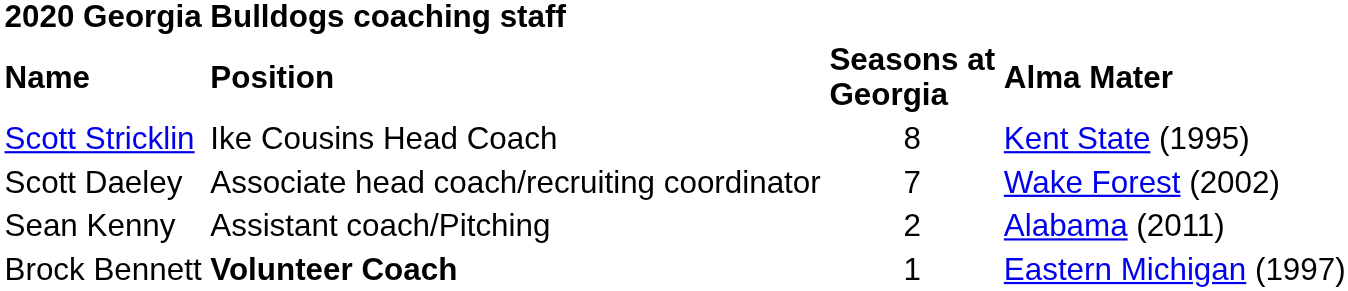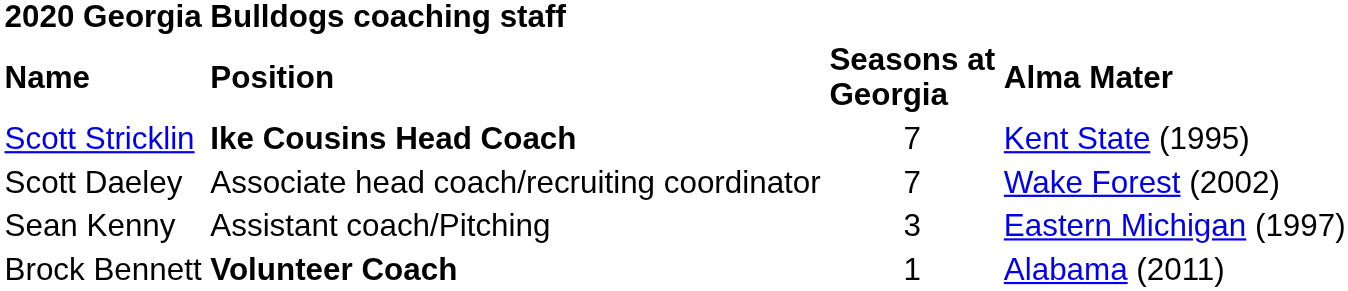(384, 138) normal -> (393, 138) bold
(912, 138) 8 -> (912, 138) 7
(912, 225) 2 -> (912, 225) 3
(1114, 225) Alabama (2011) -> (1175, 225) Eastern Michigan (1997)
(1175, 269) Eastern Michigan (1997) -> (1114, 269) Alabama (2011)
